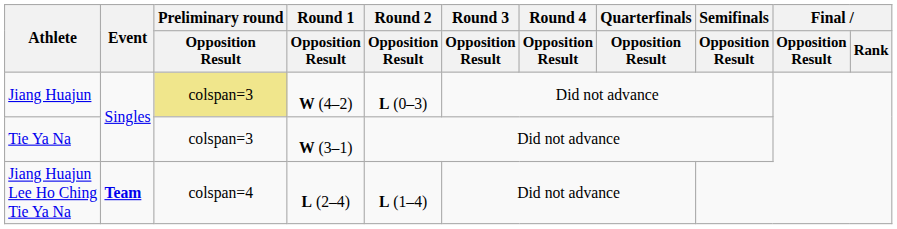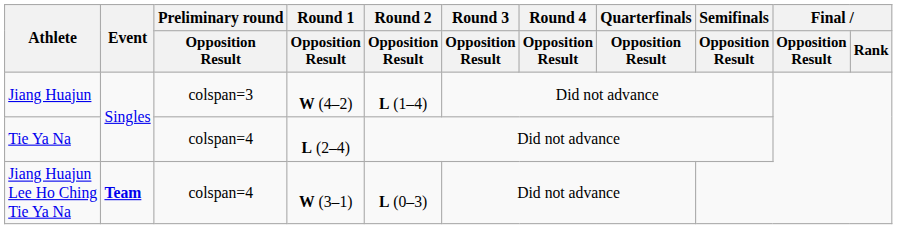(221, 94) khaki background -> (221, 94) no background
(403, 104) L (0–3) -> (403, 104) L (1–4)
(221, 139) colspan=3 -> (221, 139) colspan=4
(326, 148) W (3–1) -> (326, 148) L (2–4)
(326, 202) L (2–4) -> (326, 202) W (3–1)
(403, 202) L (1–4) -> (403, 202) L (0–3)
